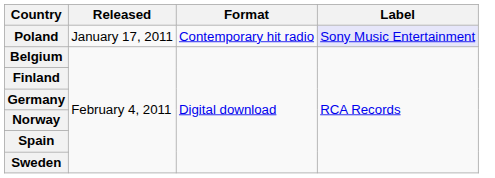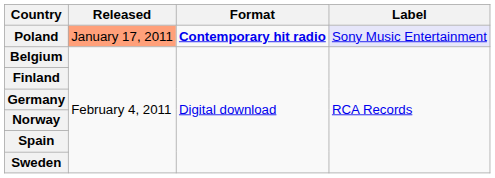(122, 36) no background -> (122, 36) lightsalmon background
(246, 36) normal -> (252, 36) bold
